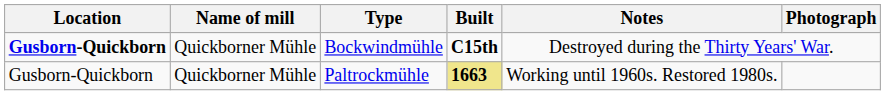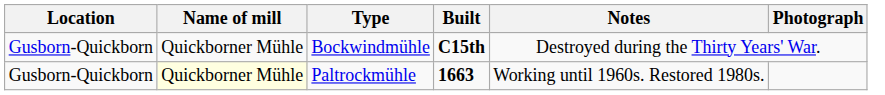(87, 47) bold -> (81, 47) normal
(245, 75) no background -> (232, 75) lightyellow background
(469, 75) khaki background -> (456, 75) no background
